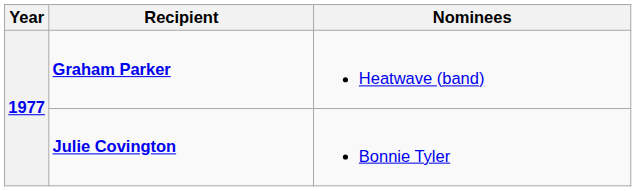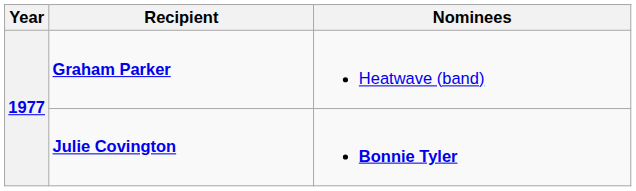(472, 156) normal -> (472, 156) bold
